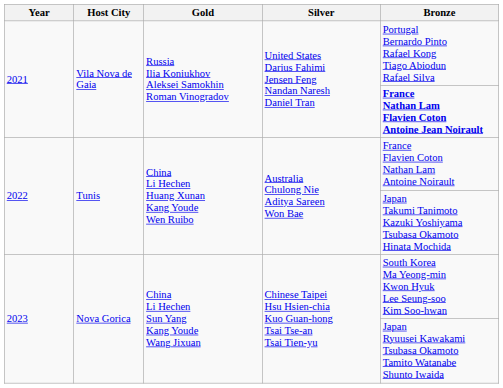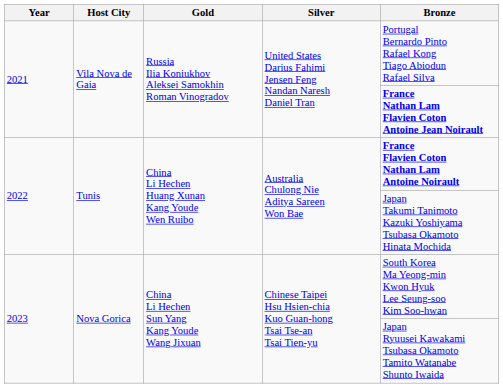(419, 164) normal -> (421, 164) bold
